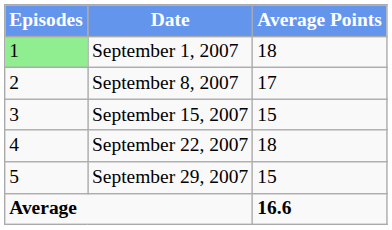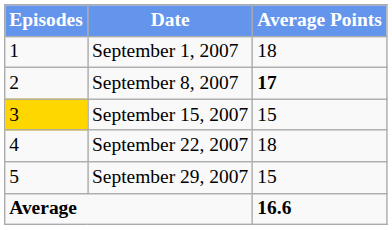(14, 51) lightgreen background -> (14, 51) no background
(267, 83) normal -> (267, 83) bold
(14, 114) no background -> (14, 114) gold background
